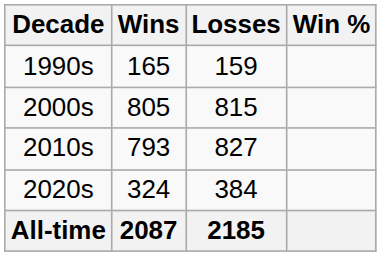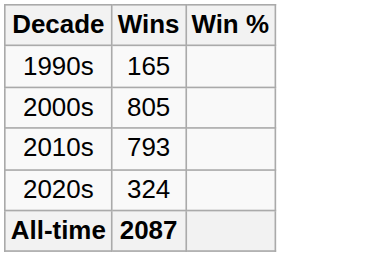- column: (236, 25)
